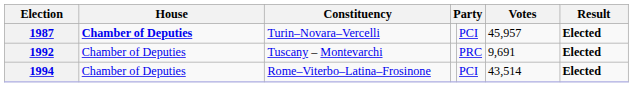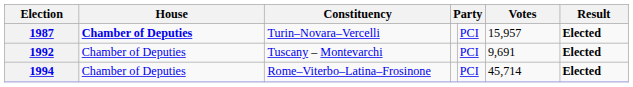(505, 33) 45,957 -> (505, 33) 15,957
(471, 52) PRC -> (469, 52) PCI
(505, 71) 43,514 -> (505, 71) 45,714
